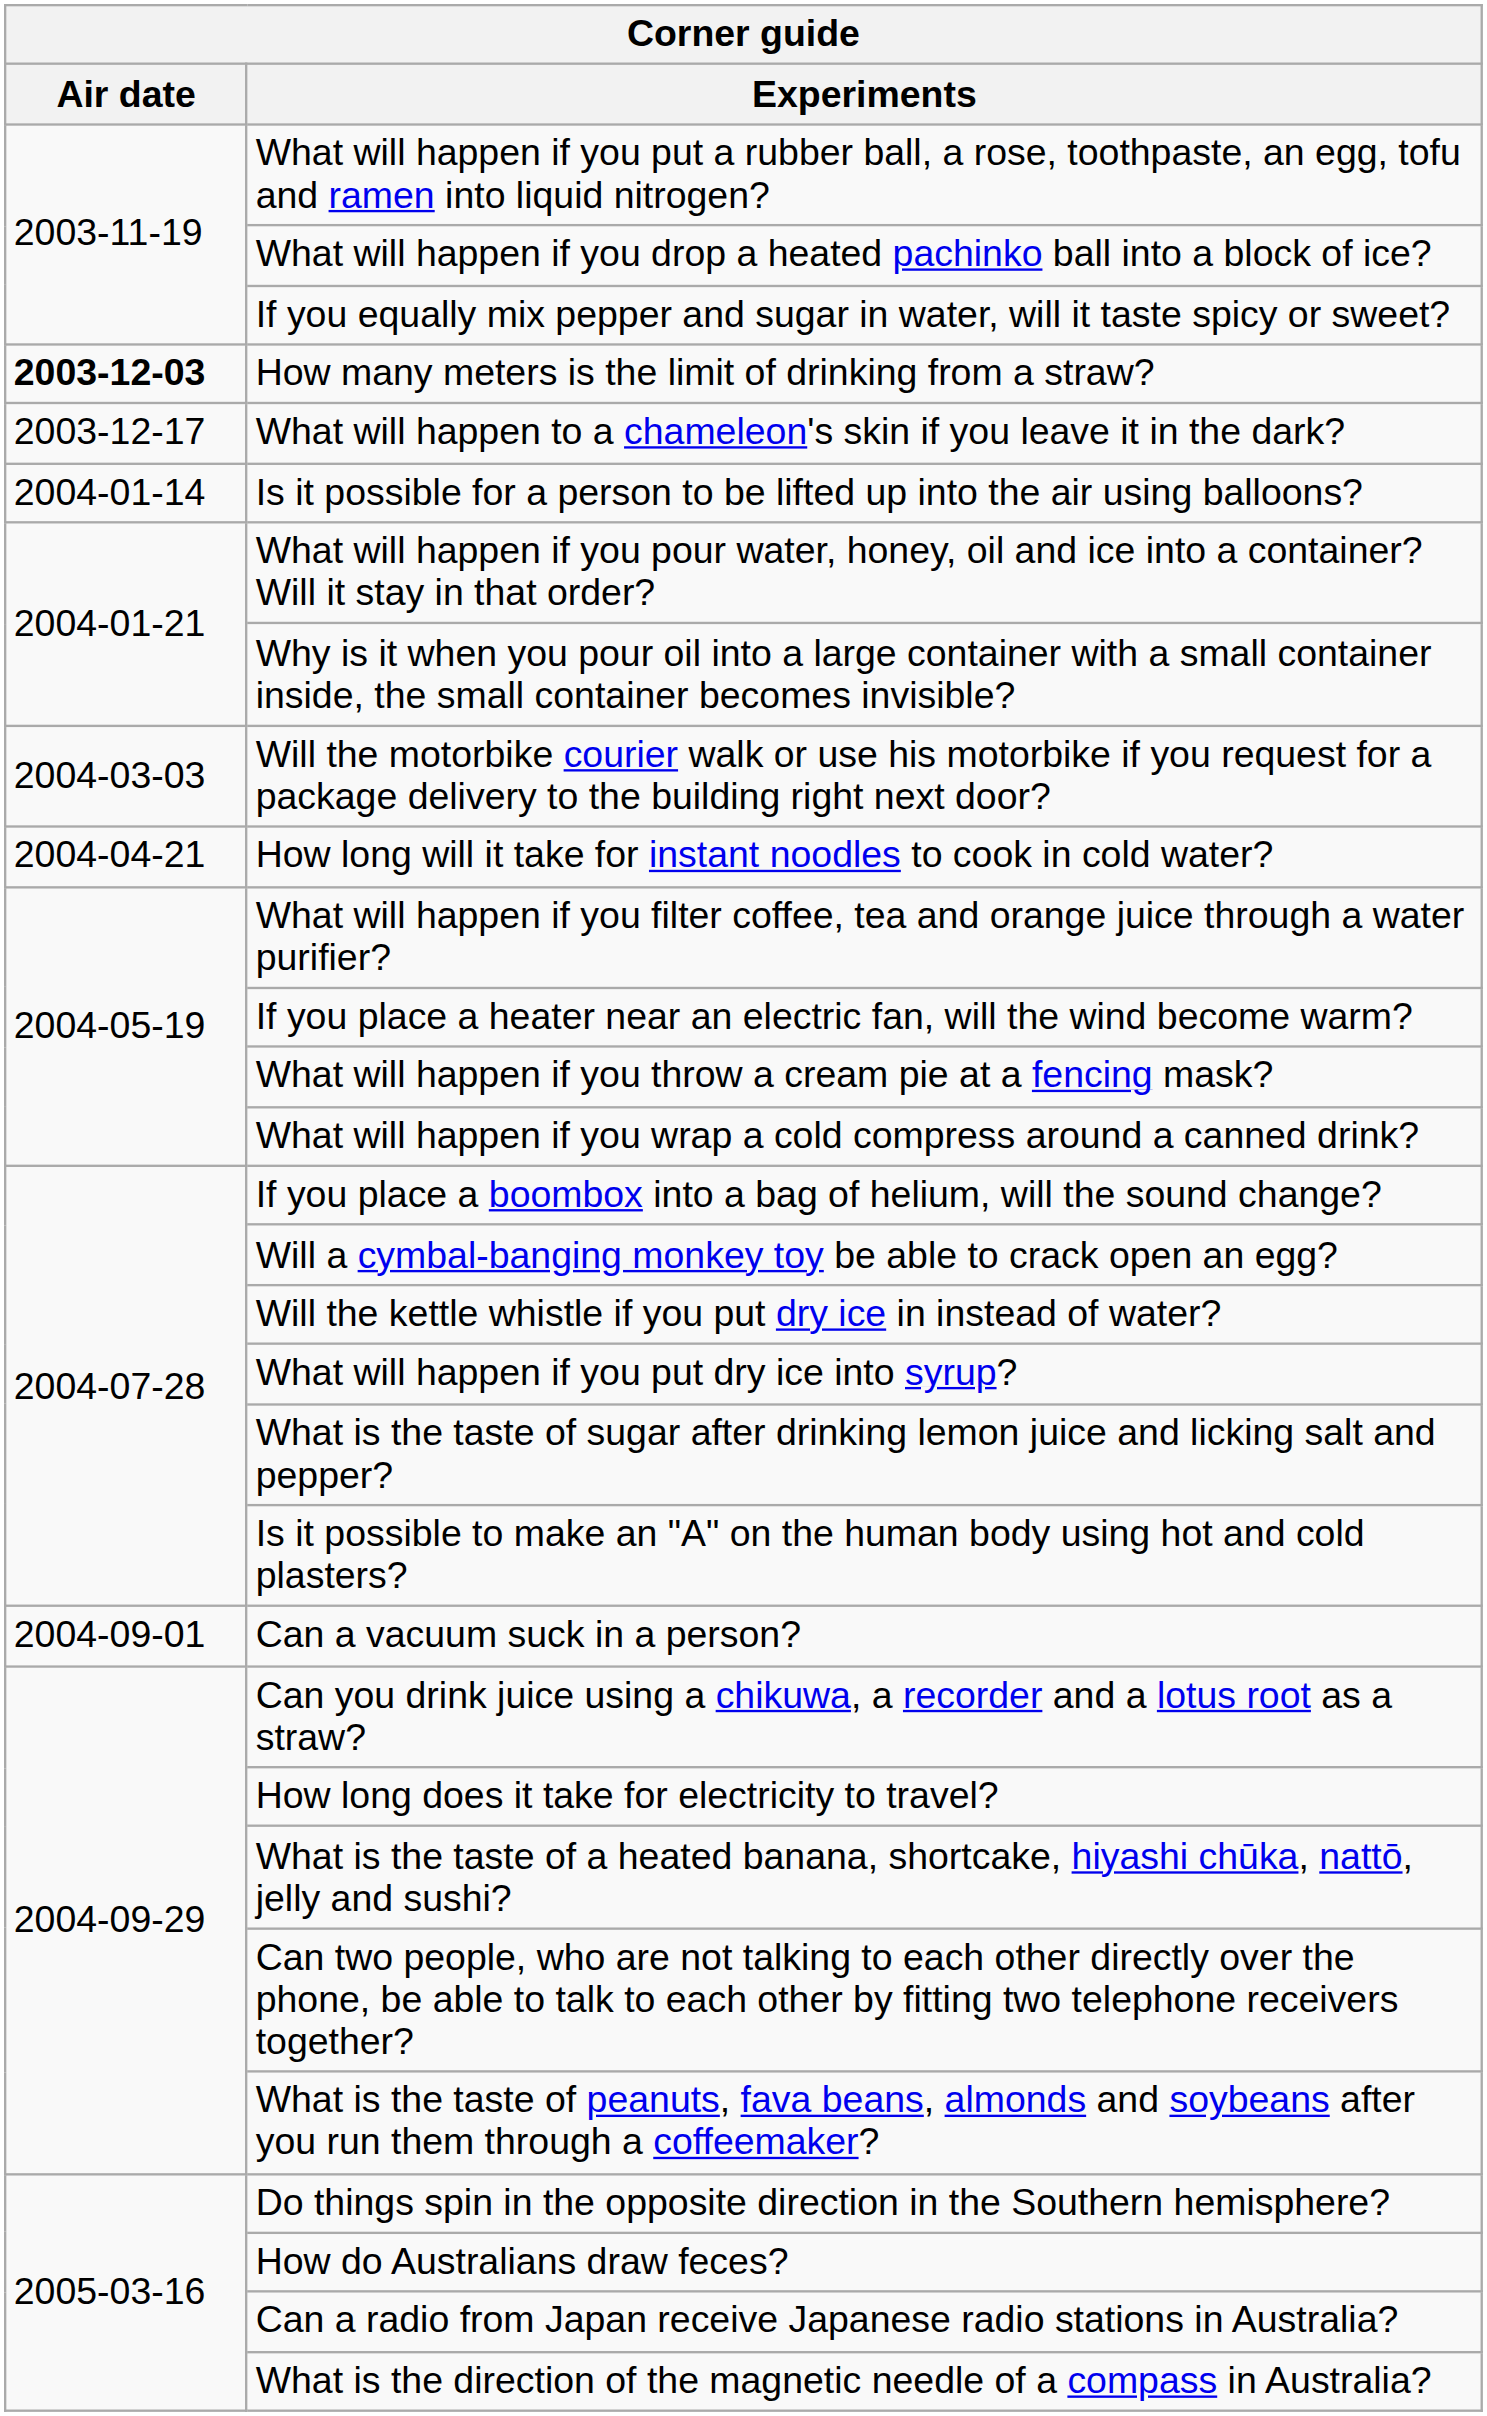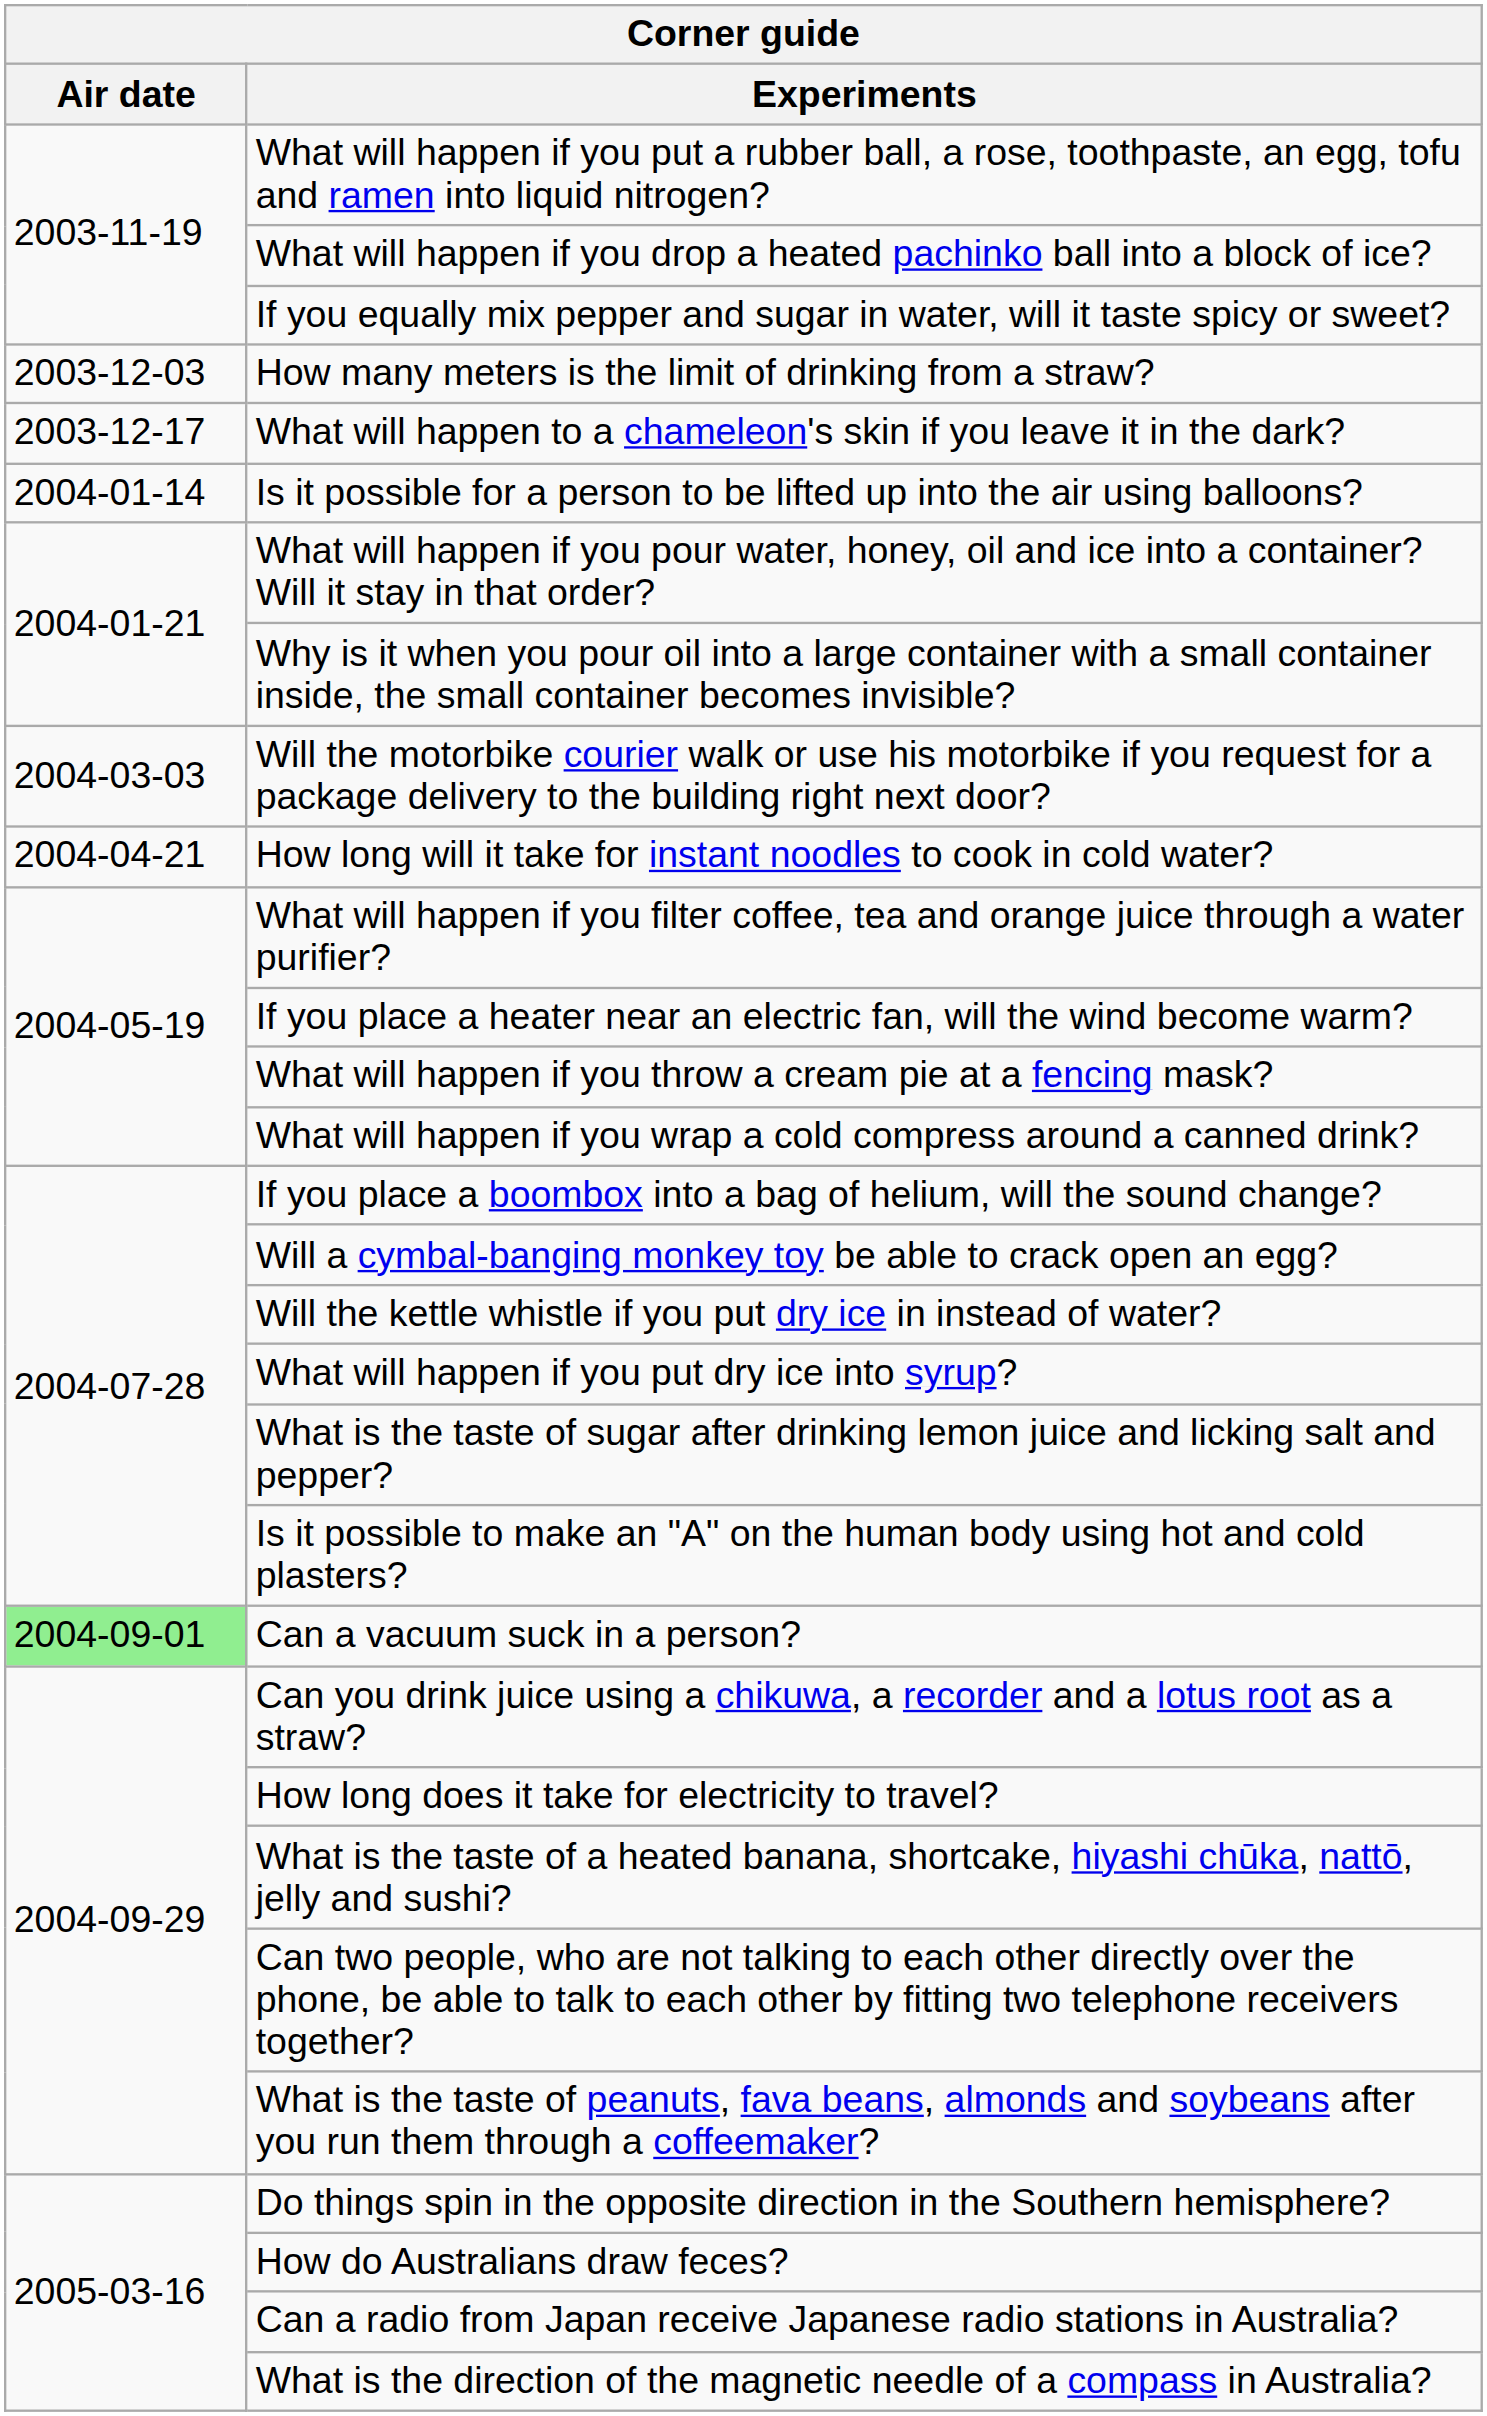(110, 373) bold -> (110, 373) normal
(110, 1635) no background -> (110, 1635) lightgreen background
